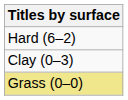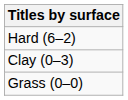(45, 83) khaki background -> (45, 83) no background
